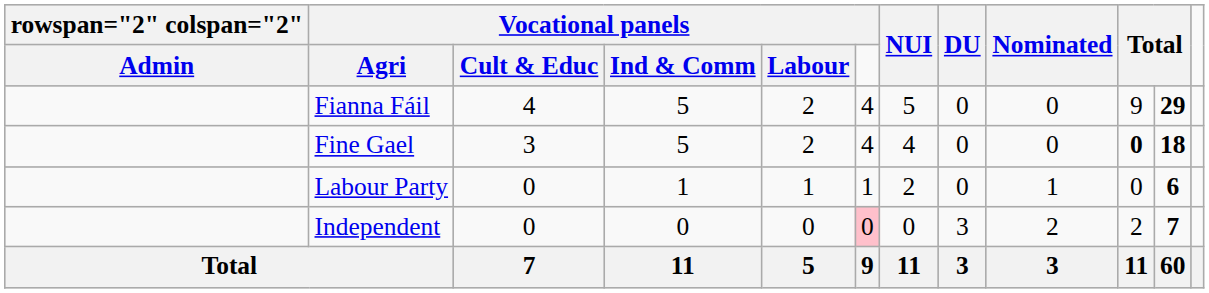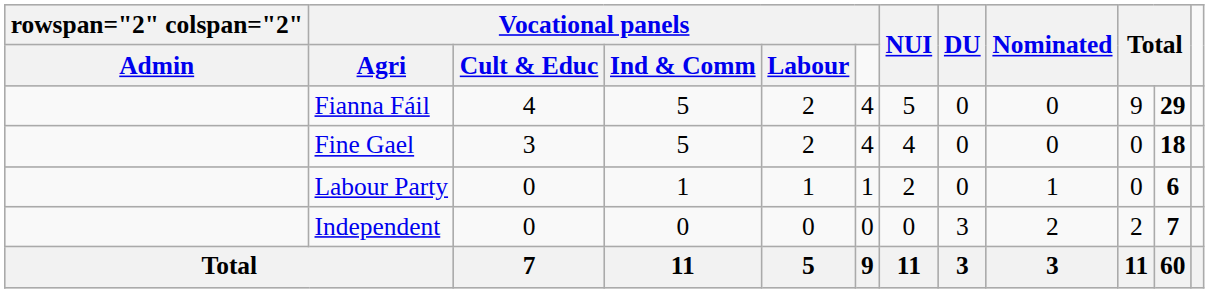(1136, 145) bold -> (1136, 145) normal
(867, 226) pink background -> (867, 226) no background
